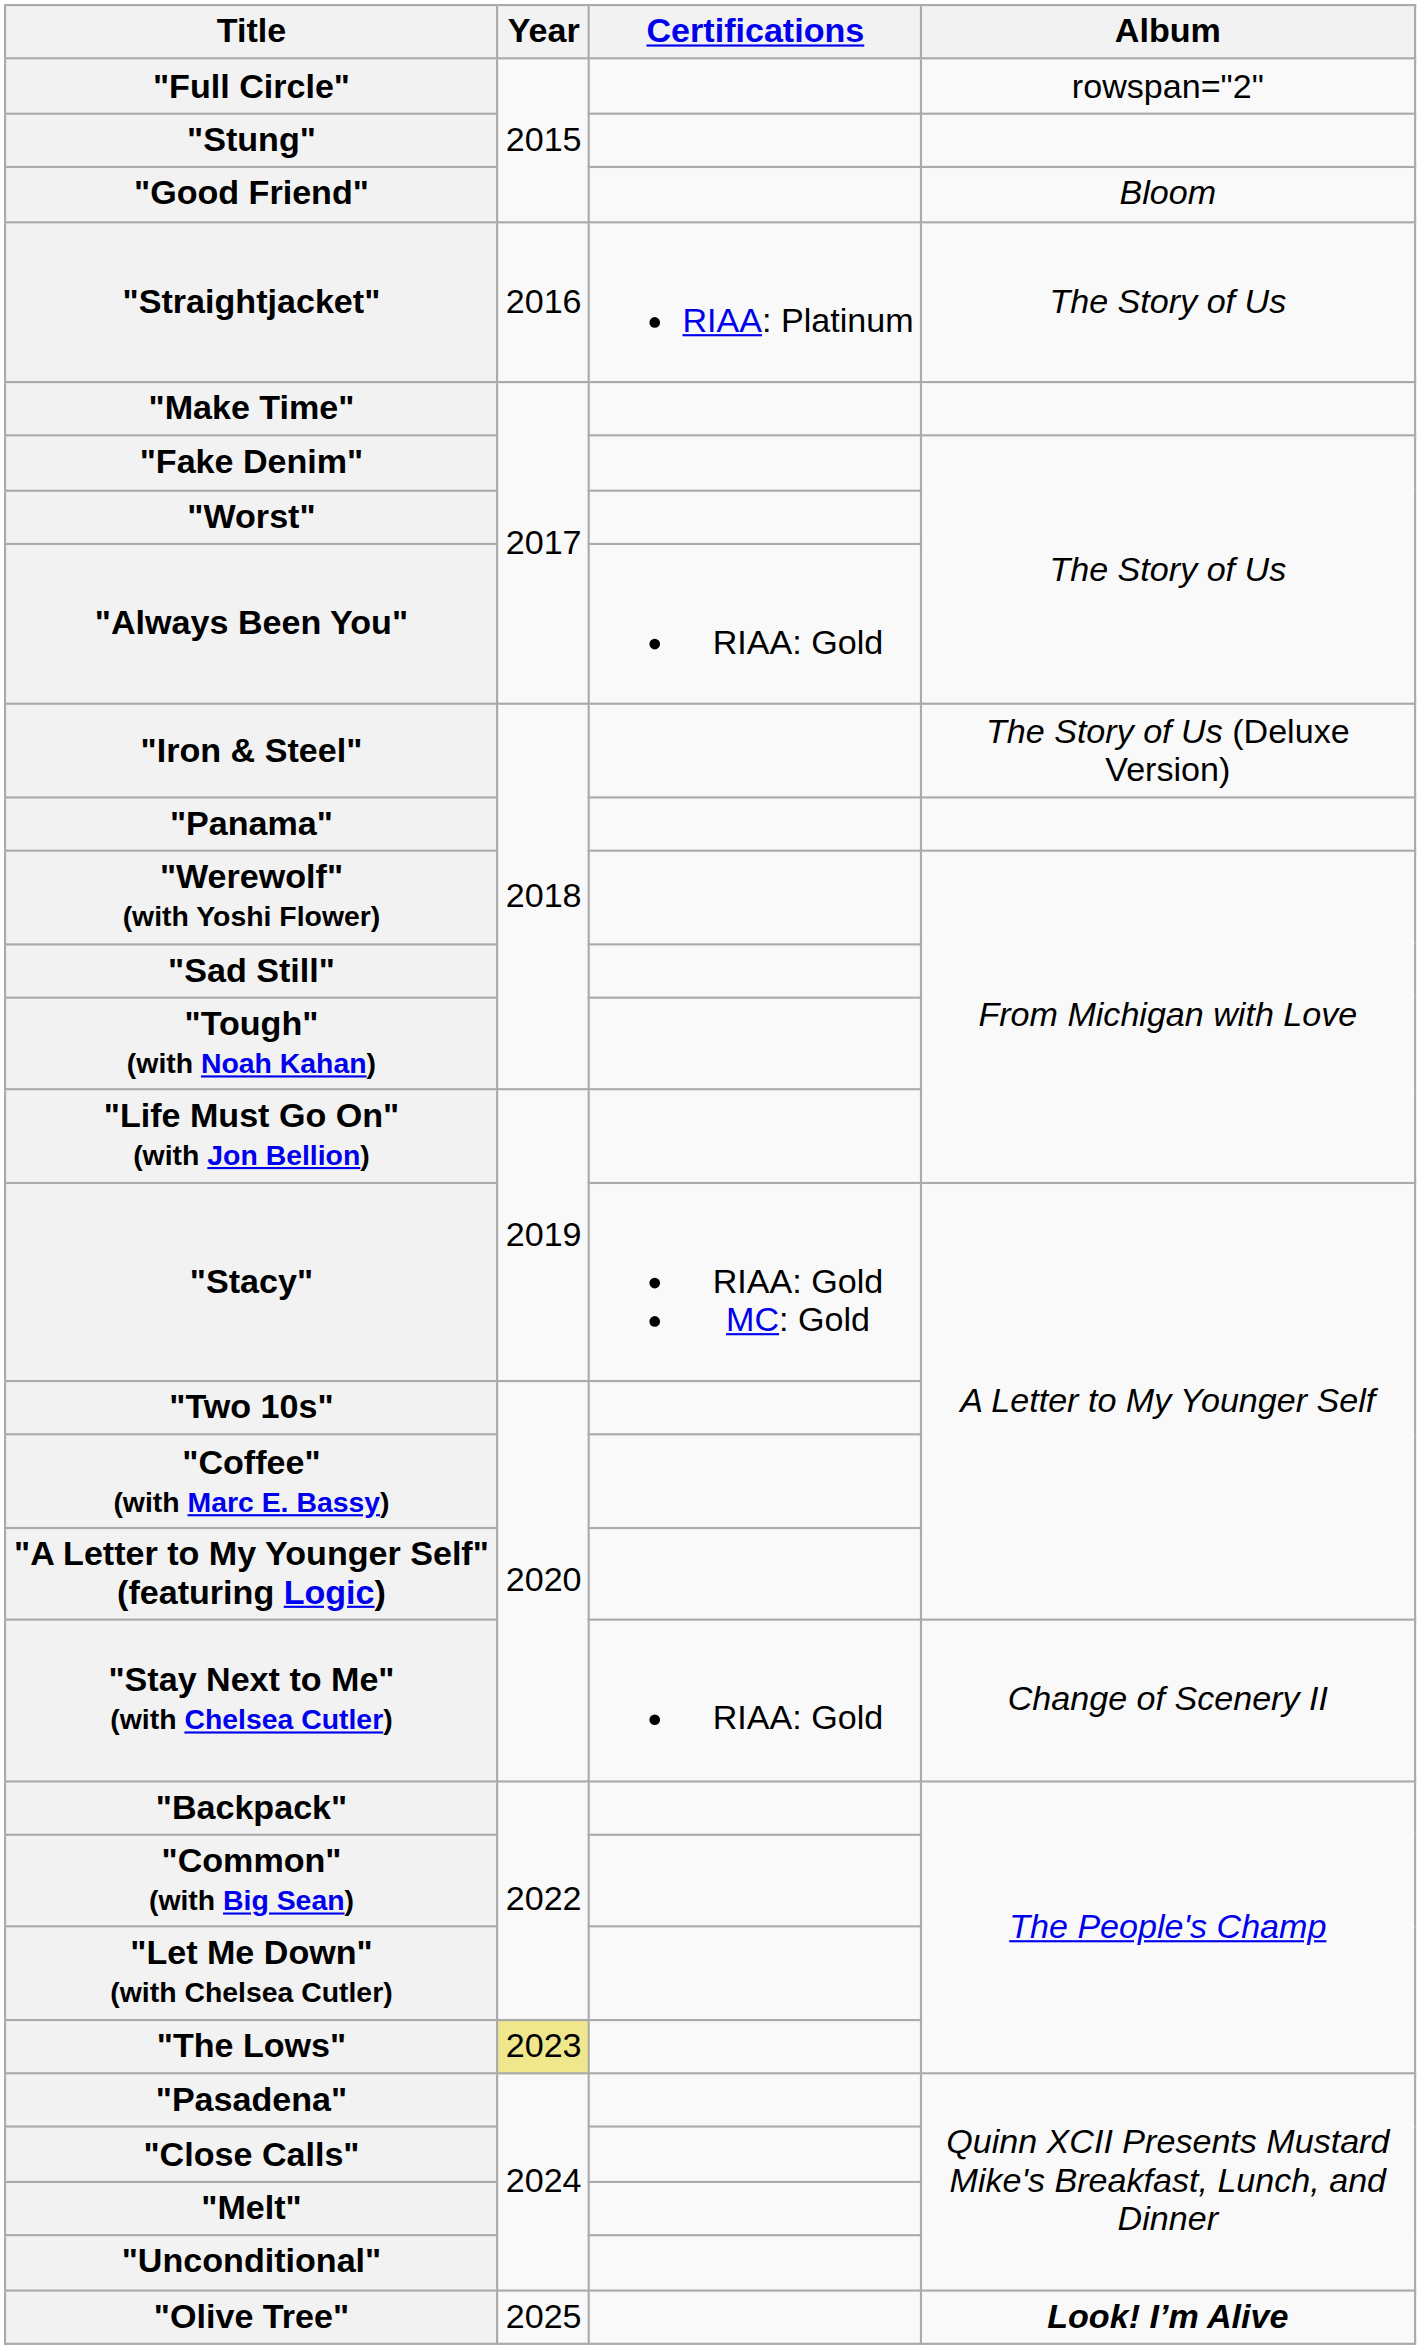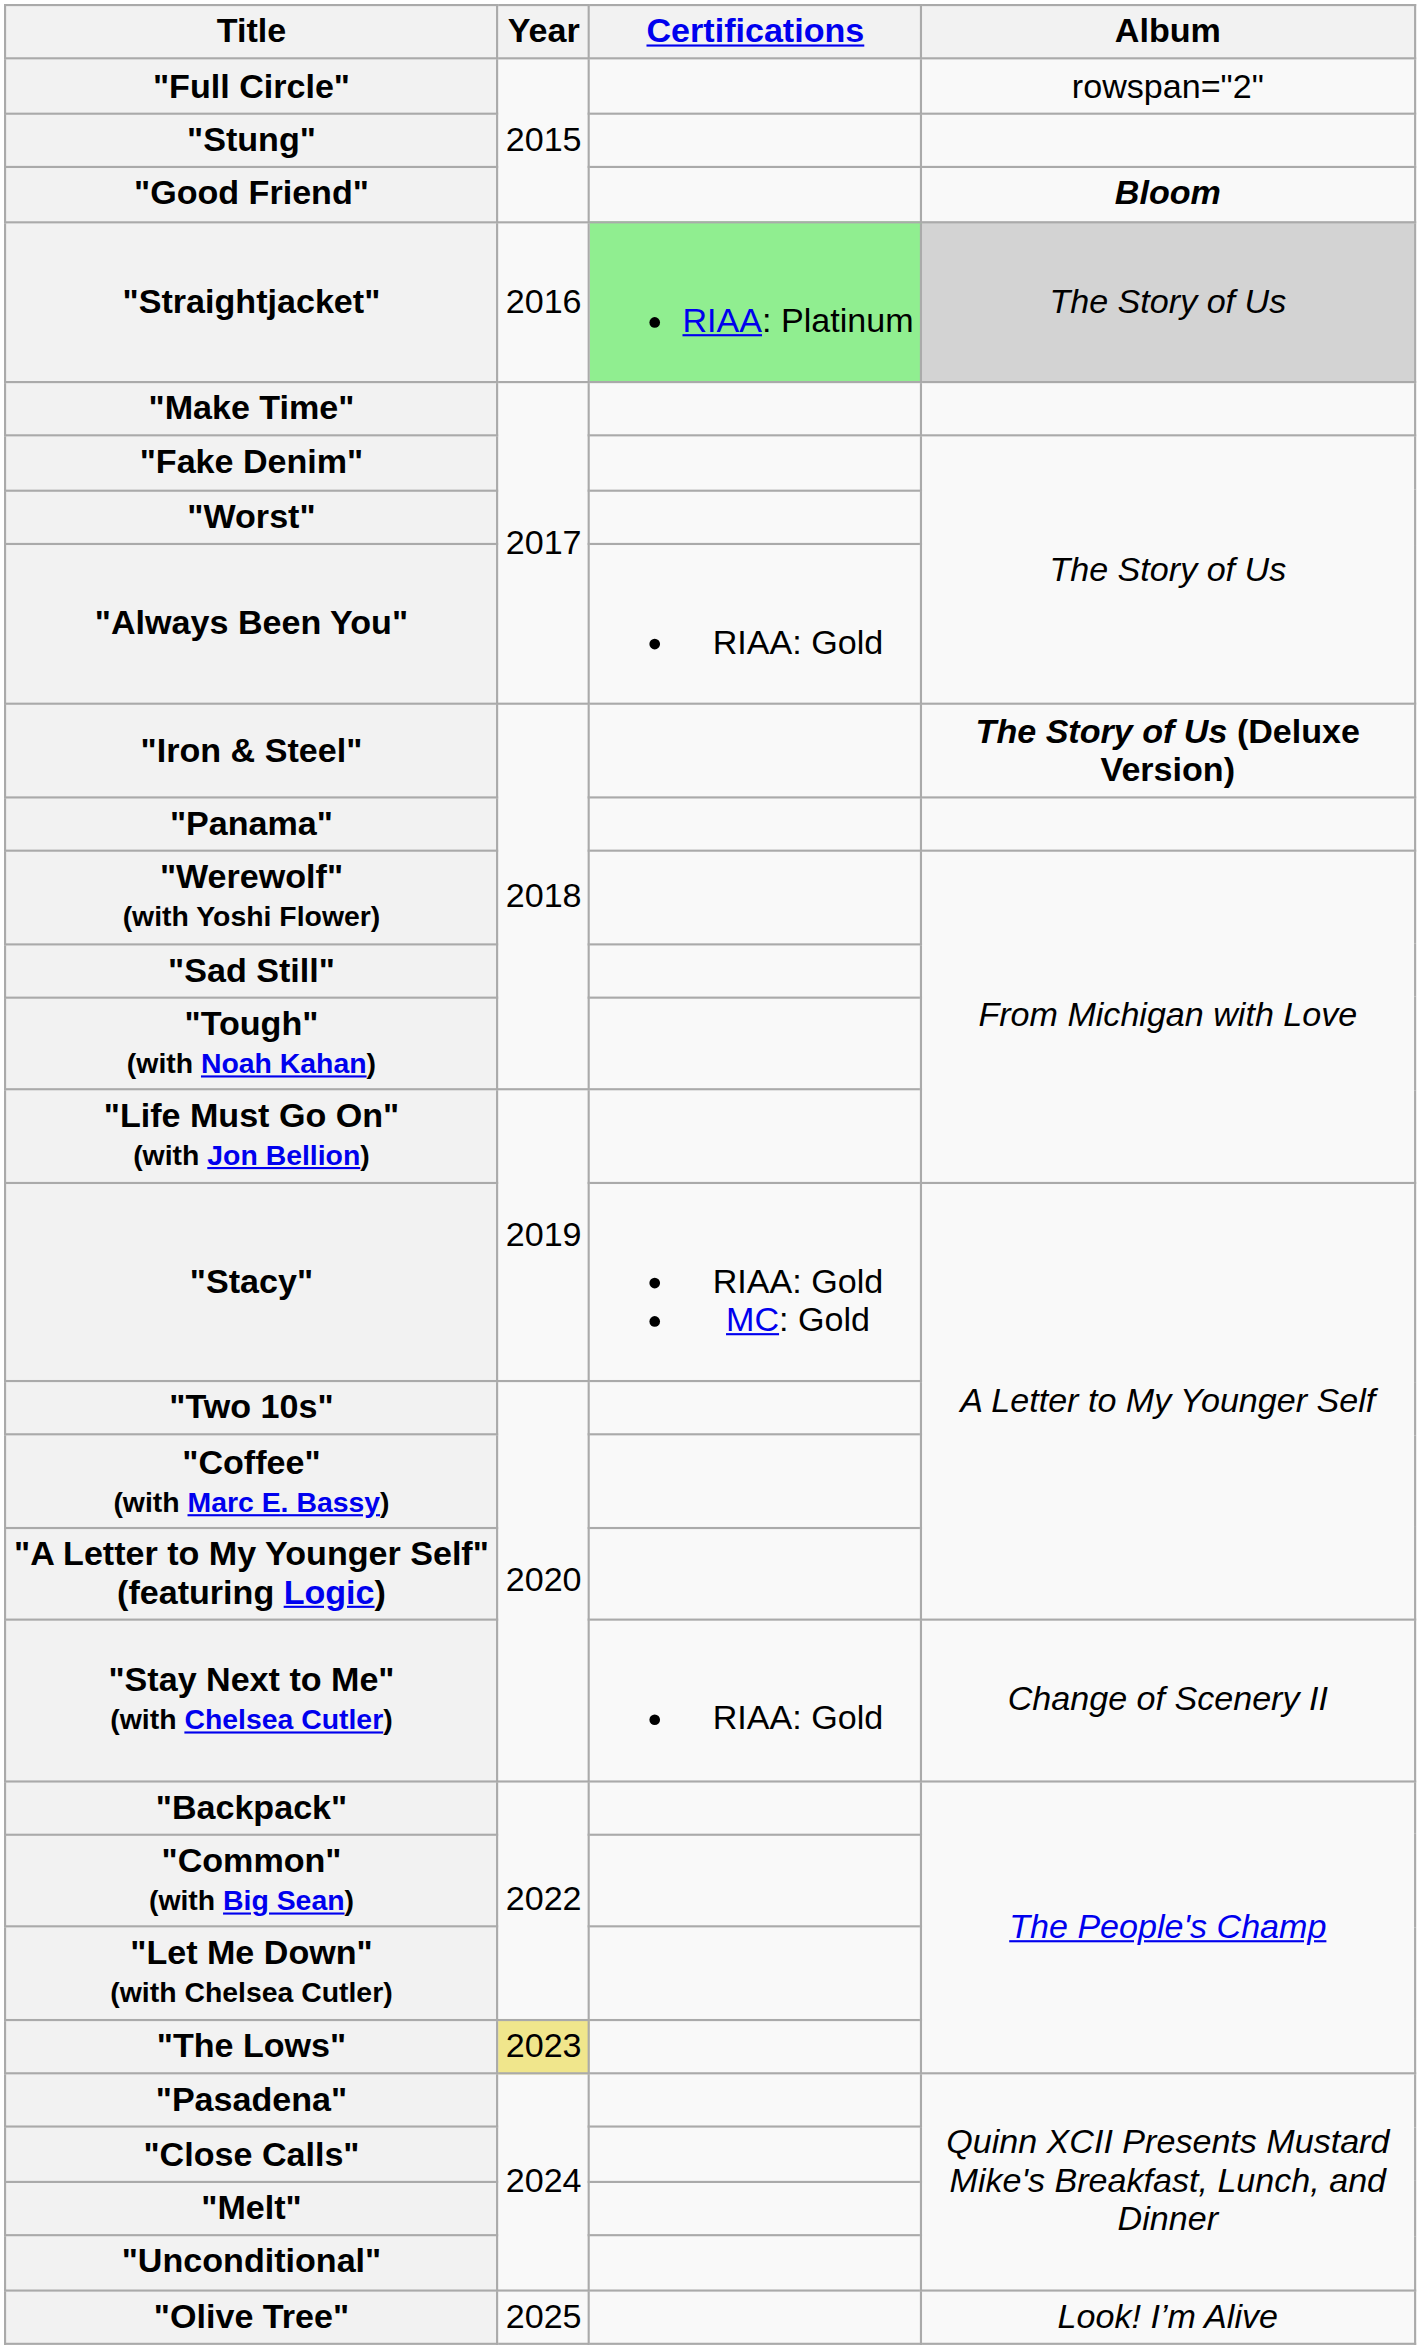(1168, 193) normal -> (1168, 193) bold
(755, 321) no background -> (755, 321) lightgreen background
(1168, 300) no background -> (1168, 300) lightgrey background
(1168, 750) normal -> (1168, 750) bold
(1168, 2315) bold -> (1168, 2315) normal
